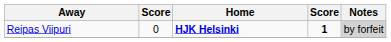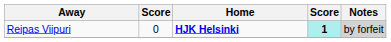(324, 29) no background -> (324, 29) paleturquoise background
